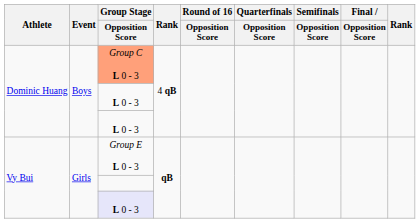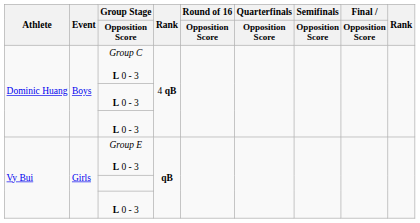(126, 65) lightsalmon background -> (126, 65) no background
(126, 210) lavender background -> (126, 210) no background
